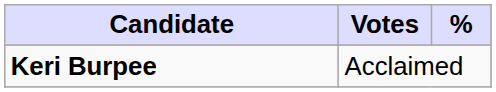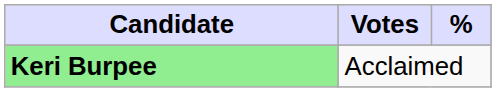(84, 65) no background -> (84, 65) lightgreen background
